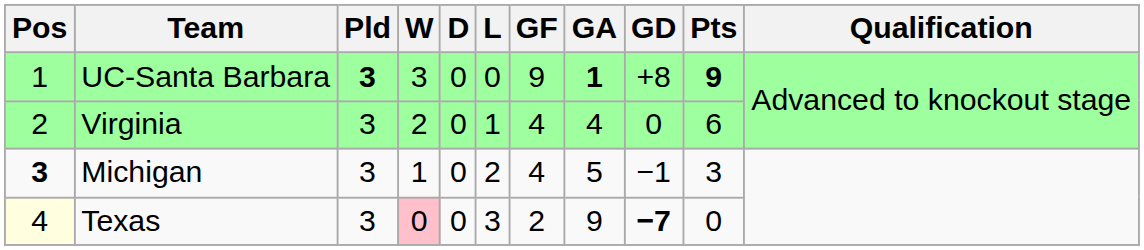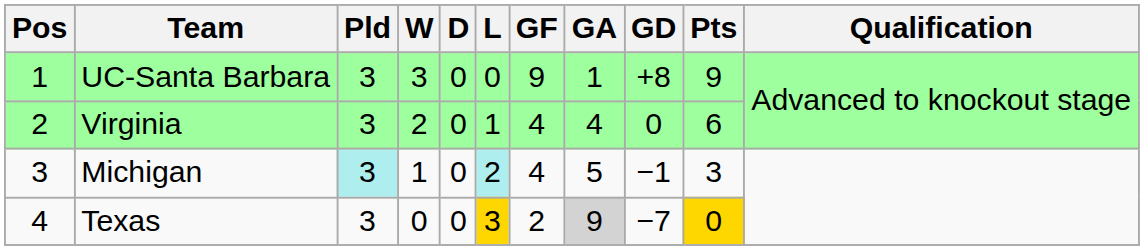(368, 76) bold -> (368, 76) normal
(594, 76) bold -> (594, 76) normal
(714, 76) bold -> (714, 76) normal
(40, 172) bold -> (40, 172) normal
(368, 172) no background -> (368, 172) paleturquoise background
(493, 172) no background -> (493, 172) paleturquoise background
(40, 220) lightyellow background -> (40, 220) no background
(419, 220) pink background -> (419, 220) no background
(493, 220) no background -> (493, 220) gold background
(594, 220) no background -> (594, 220) lightgrey background
(654, 220) bold -> (654, 220) normal
(714, 220) no background -> (714, 220) gold background
